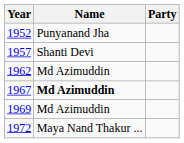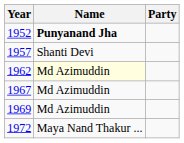(73, 33) normal -> (77, 33) bold
(73, 71) no background -> (73, 71) lightyellow background
(76, 90) bold -> (73, 90) normal
